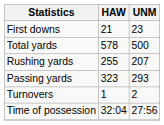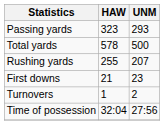rows swapped: (33, 29) <-> (39, 78)
